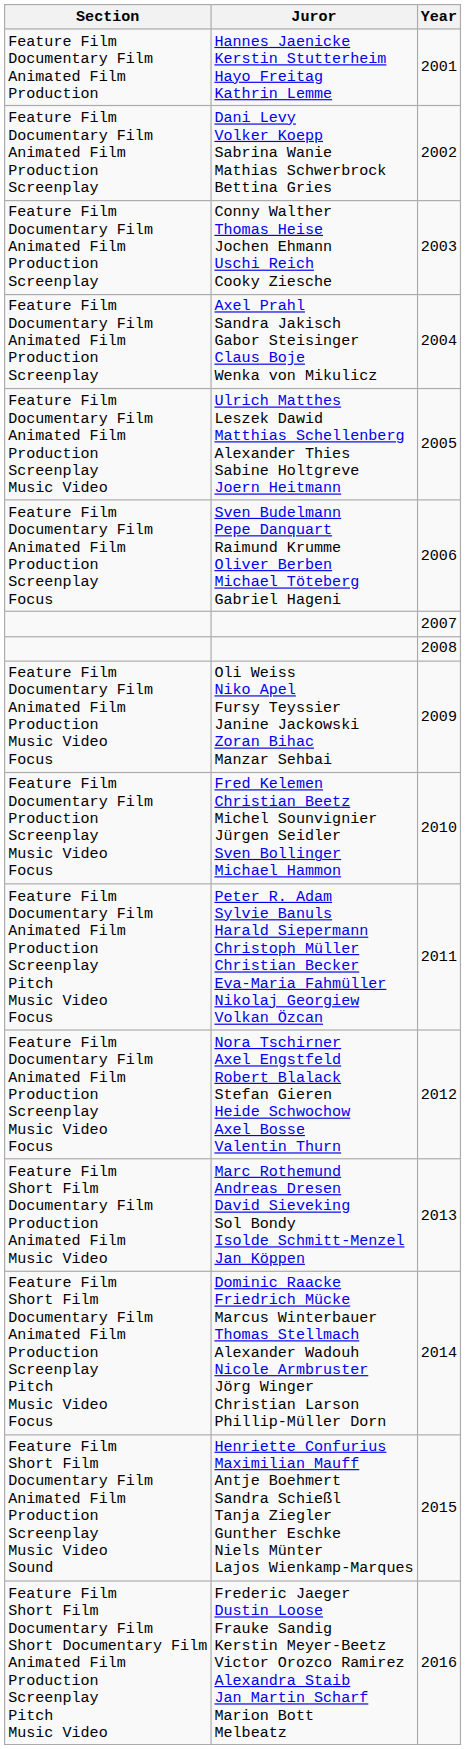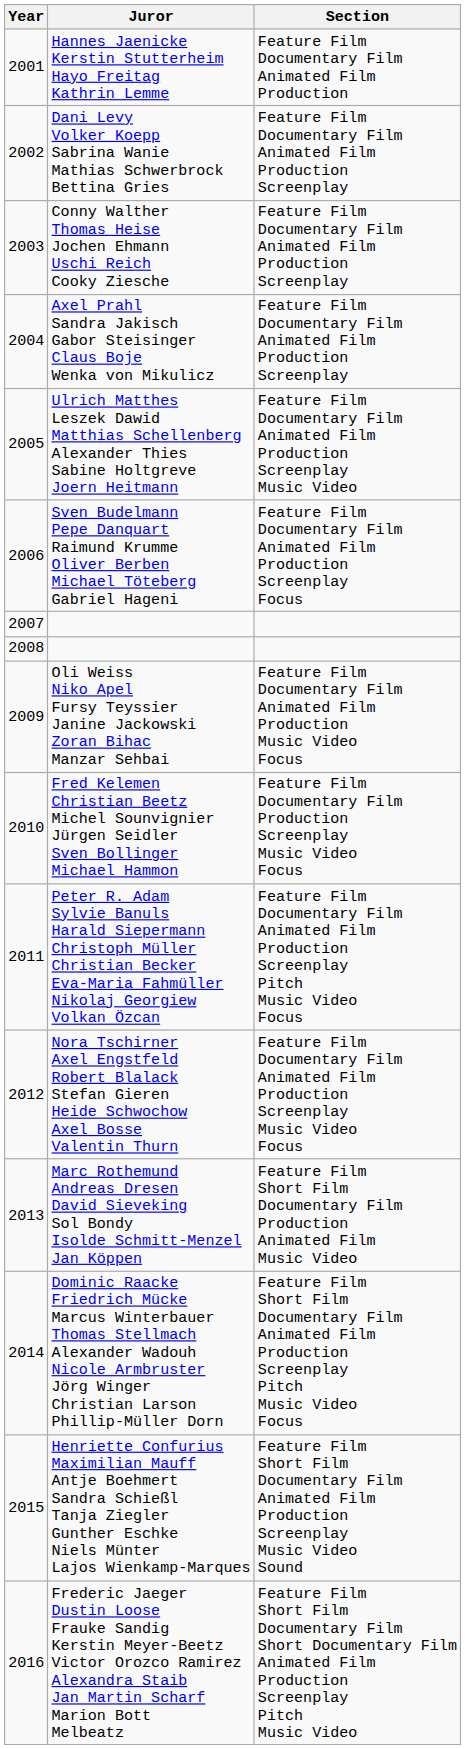columns swapped: (439, 17) <-> (108, 17)
